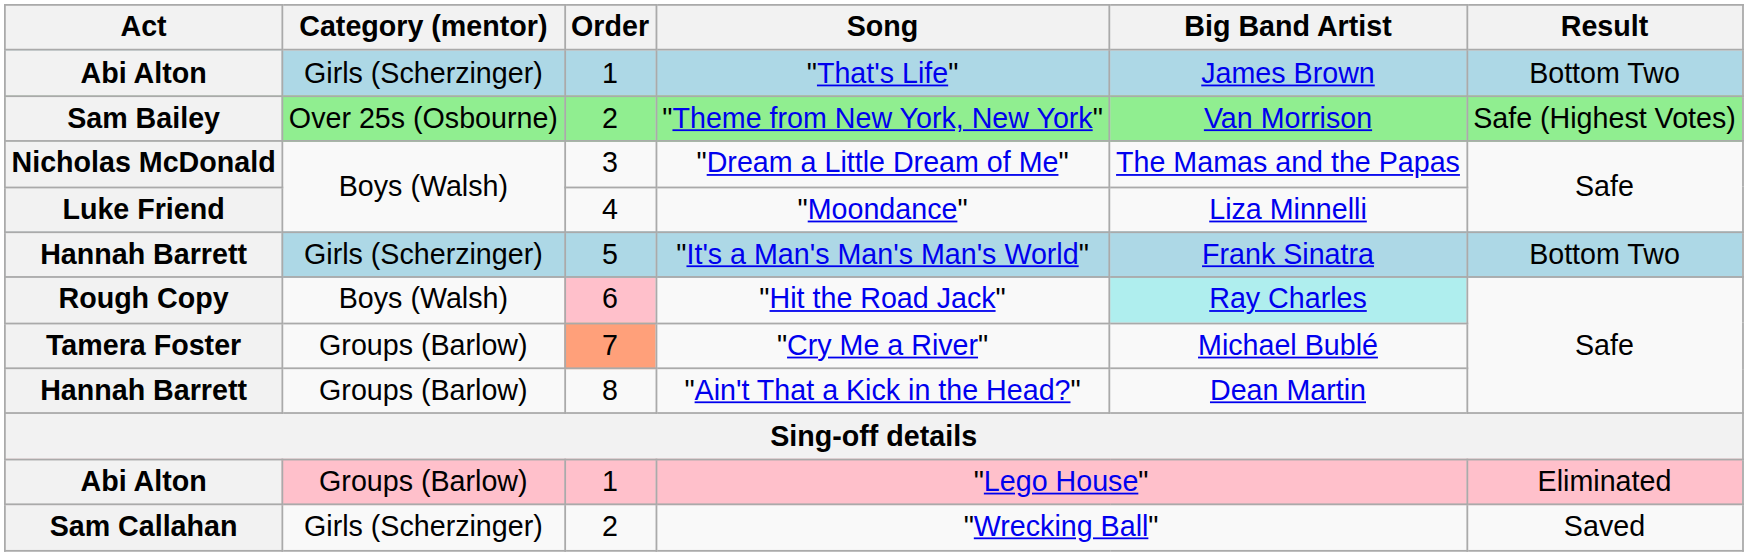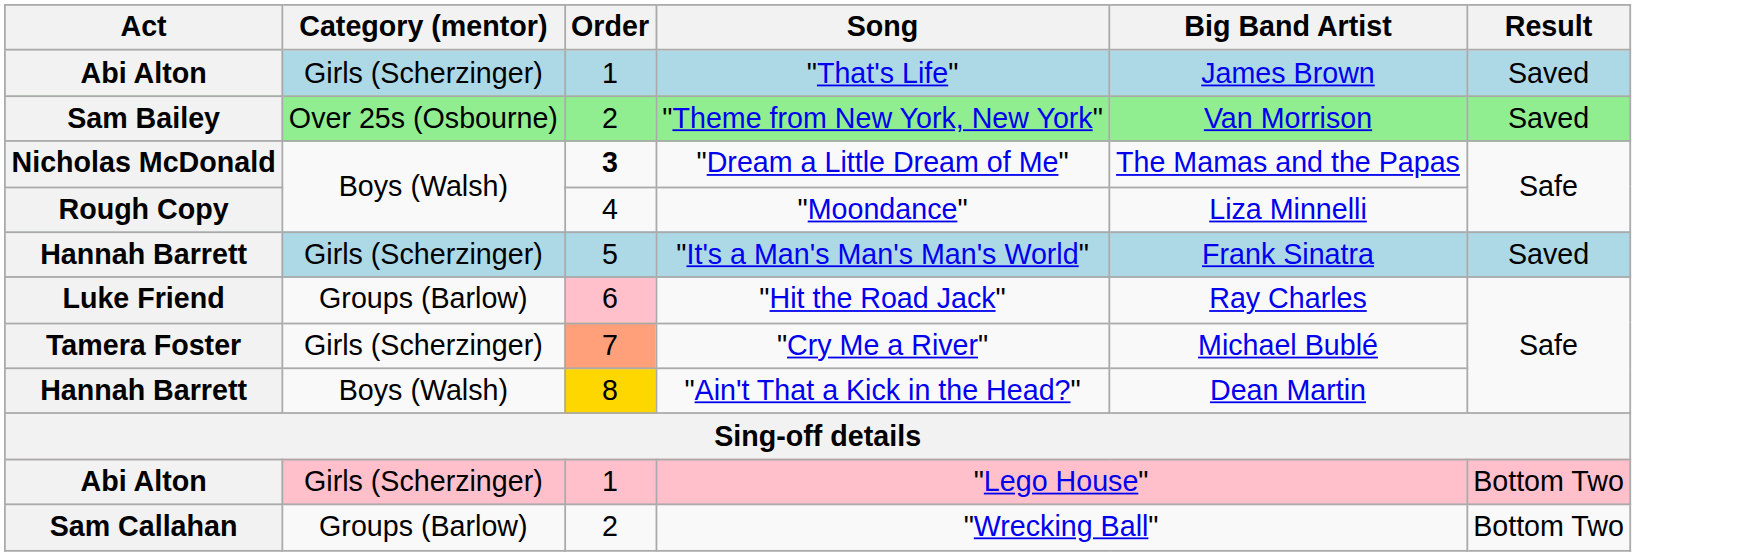(1604, 72) Bottom Two -> (1548, 72) Saved
(1604, 118) Safe (Highest Votes) -> (1548, 118) Saved
(610, 163) normal -> (610, 163) bold
(144, 208) Luke Friend -> (144, 208) Rough Copy
(1604, 254) Bottom Two -> (1548, 254) Saved
(144, 299) Rough Copy -> (144, 299) Luke Friend
(423, 299) Boys (Walsh) -> (423, 299) Groups (Barlow)
(1288, 299) paleturquoise background -> (1288, 299) no background
(423, 345) Groups (Barlow) -> (423, 345) Girls (Scherzinger)
(423, 390) Groups (Barlow) -> (423, 390) Boys (Walsh)
(610, 390) no background -> (610, 390) gold background
(423, 481) Groups (Barlow) -> (423, 481) Girls (Scherzinger)
(1604, 481) Eliminated -> (1548, 481) Bottom Two
(423, 526) Girls (Scherzinger) -> (423, 526) Groups (Barlow)
(1604, 526) Saved -> (1548, 526) Bottom Two
